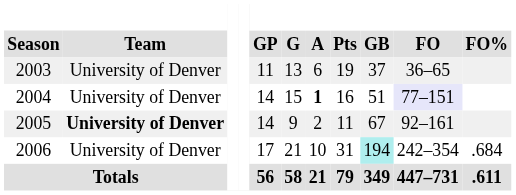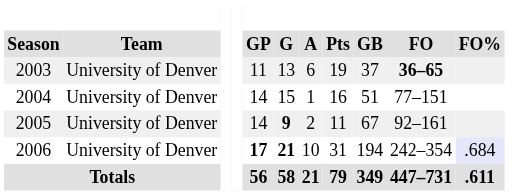(428, 70) normal -> (421, 70) bold
(318, 97) bold -> (311, 97) normal
(428, 97) lavender background -> (421, 97) no background
(145, 123) bold -> (142, 123) normal
(293, 123) normal -> (286, 123) bold
(265, 150) normal -> (258, 150) bold
(293, 150) normal -> (286, 150) bold
(377, 150) paleturquoise background -> (370, 150) no background
(487, 150) no background -> (480, 150) lavender background
